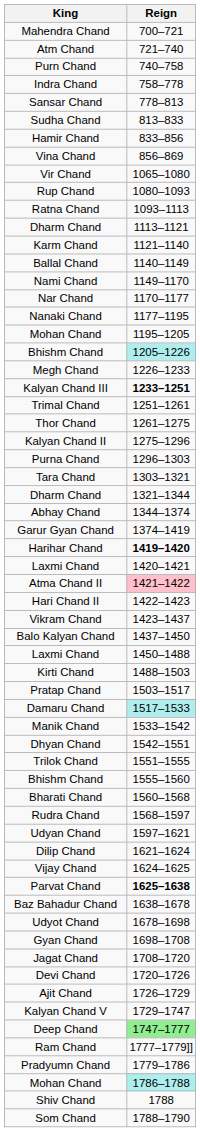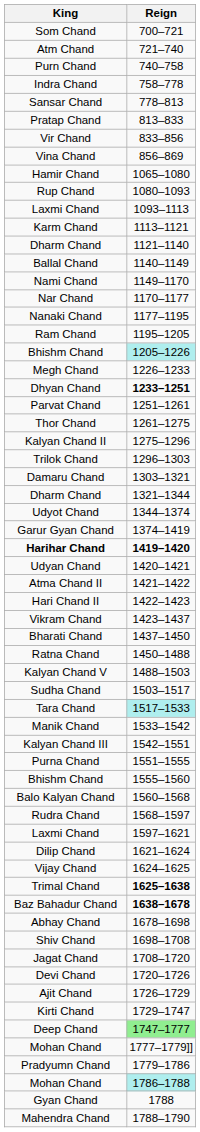(66, 31) Mahendra Chand -> (66, 31) Som Chand
(66, 120) Sudha Chand -> (66, 120) Pratap Chand
(66, 138) Hamir Chand -> (66, 138) Vir Chand
(66, 173) Vir Chand -> (66, 173) Hamir Chand
(66, 209) Ratna Chand -> (66, 209) Laxmi Chand
(66, 227) Dharm Chand -> (66, 227) Karm Chand
(66, 245) Karm Chand -> (66, 245) Dharm Chand
(66, 334) Mohan Chand -> (66, 334) Ram Chand
(66, 387) Kalyan Chand III -> (66, 387) Dhyan Chand
(66, 405) Trimal Chand -> (66, 405) Parvat Chand
(66, 458) Purna Chand -> (66, 458) Trilok Chand
(66, 476) Tara Chand -> (66, 476) Damaru Chand
(66, 512) Abhay Chand -> (66, 512) Udyot Chand
(66, 547) normal -> (66, 547) bold
(66, 565) Laxmi Chand -> (66, 565) Udyan Chand
(161, 583) pink background -> (161, 583) no background
(66, 637) Balo Kalyan Chand -> (66, 637) Bharati Chand
(66, 654) Laxmi Chand -> (66, 654) Ratna Chand
(66, 672) Kirti Chand -> (66, 672) Kalyan Chand V
(66, 690) Pratap Chand -> (66, 690) Sudha Chand
(66, 708) Damaru Chand -> (66, 708) Tara Chand
(66, 743) Dhyan Chand -> (66, 743) Kalyan Chand III
(66, 761) Trilok Chand -> (66, 761) Purna Chand
(66, 797) Bharati Chand -> (66, 797) Balo Kalyan Chand
(66, 833) Udyan Chand -> (66, 833) Laxmi Chand
(66, 886) Parvat Chand -> (66, 886) Trimal Chand
(161, 904) normal -> (161, 904) bold
(66, 922) Udyot Chand -> (66, 922) Abhay Chand
(66, 939) Gyan Chand -> (66, 939) Shiv Chand
(66, 1011) Kalyan Chand V -> (66, 1011) Kirti Chand
(66, 1046) Ram Chand -> (66, 1046) Mohan Chand
(66, 1100) Shiv Chand -> (66, 1100) Gyan Chand
(66, 1118) Som Chand -> (66, 1118) Mahendra Chand
